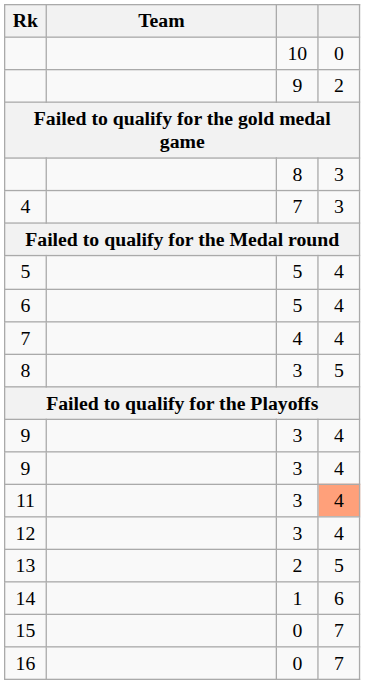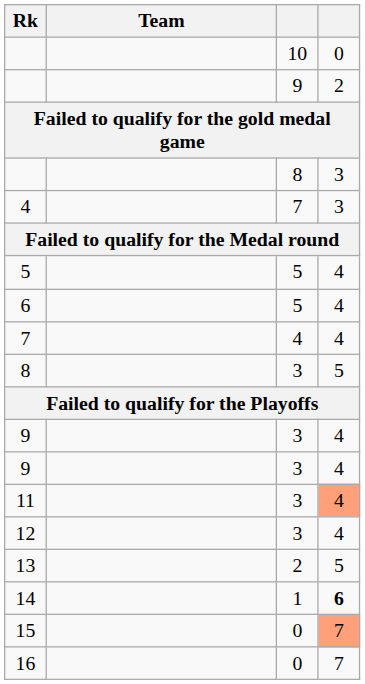(339, 598) normal -> (339, 598) bold
(339, 630) no background -> (339, 630) lightsalmon background
